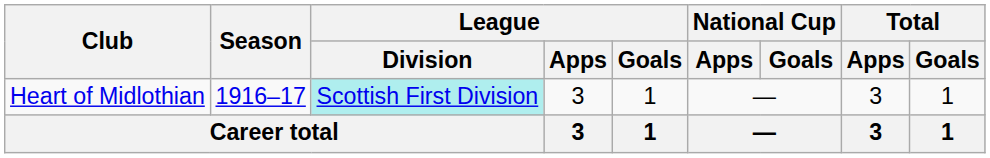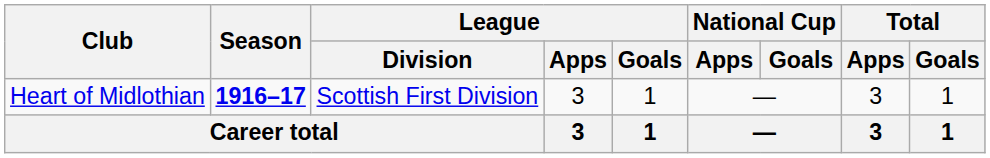(261, 96) normal -> (261, 96) bold
(427, 96) paleturquoise background -> (427, 96) no background
